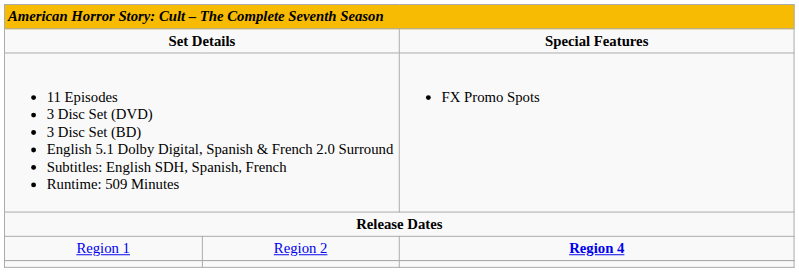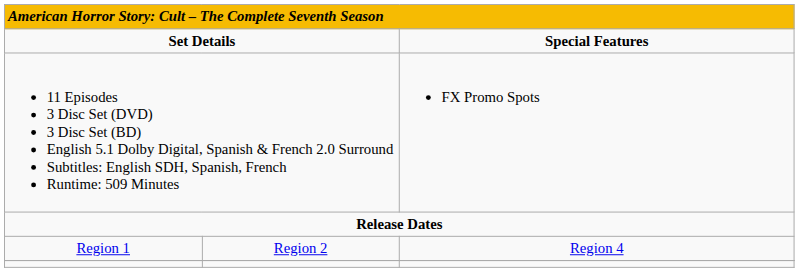(597, 248) bold -> (597, 248) normal
